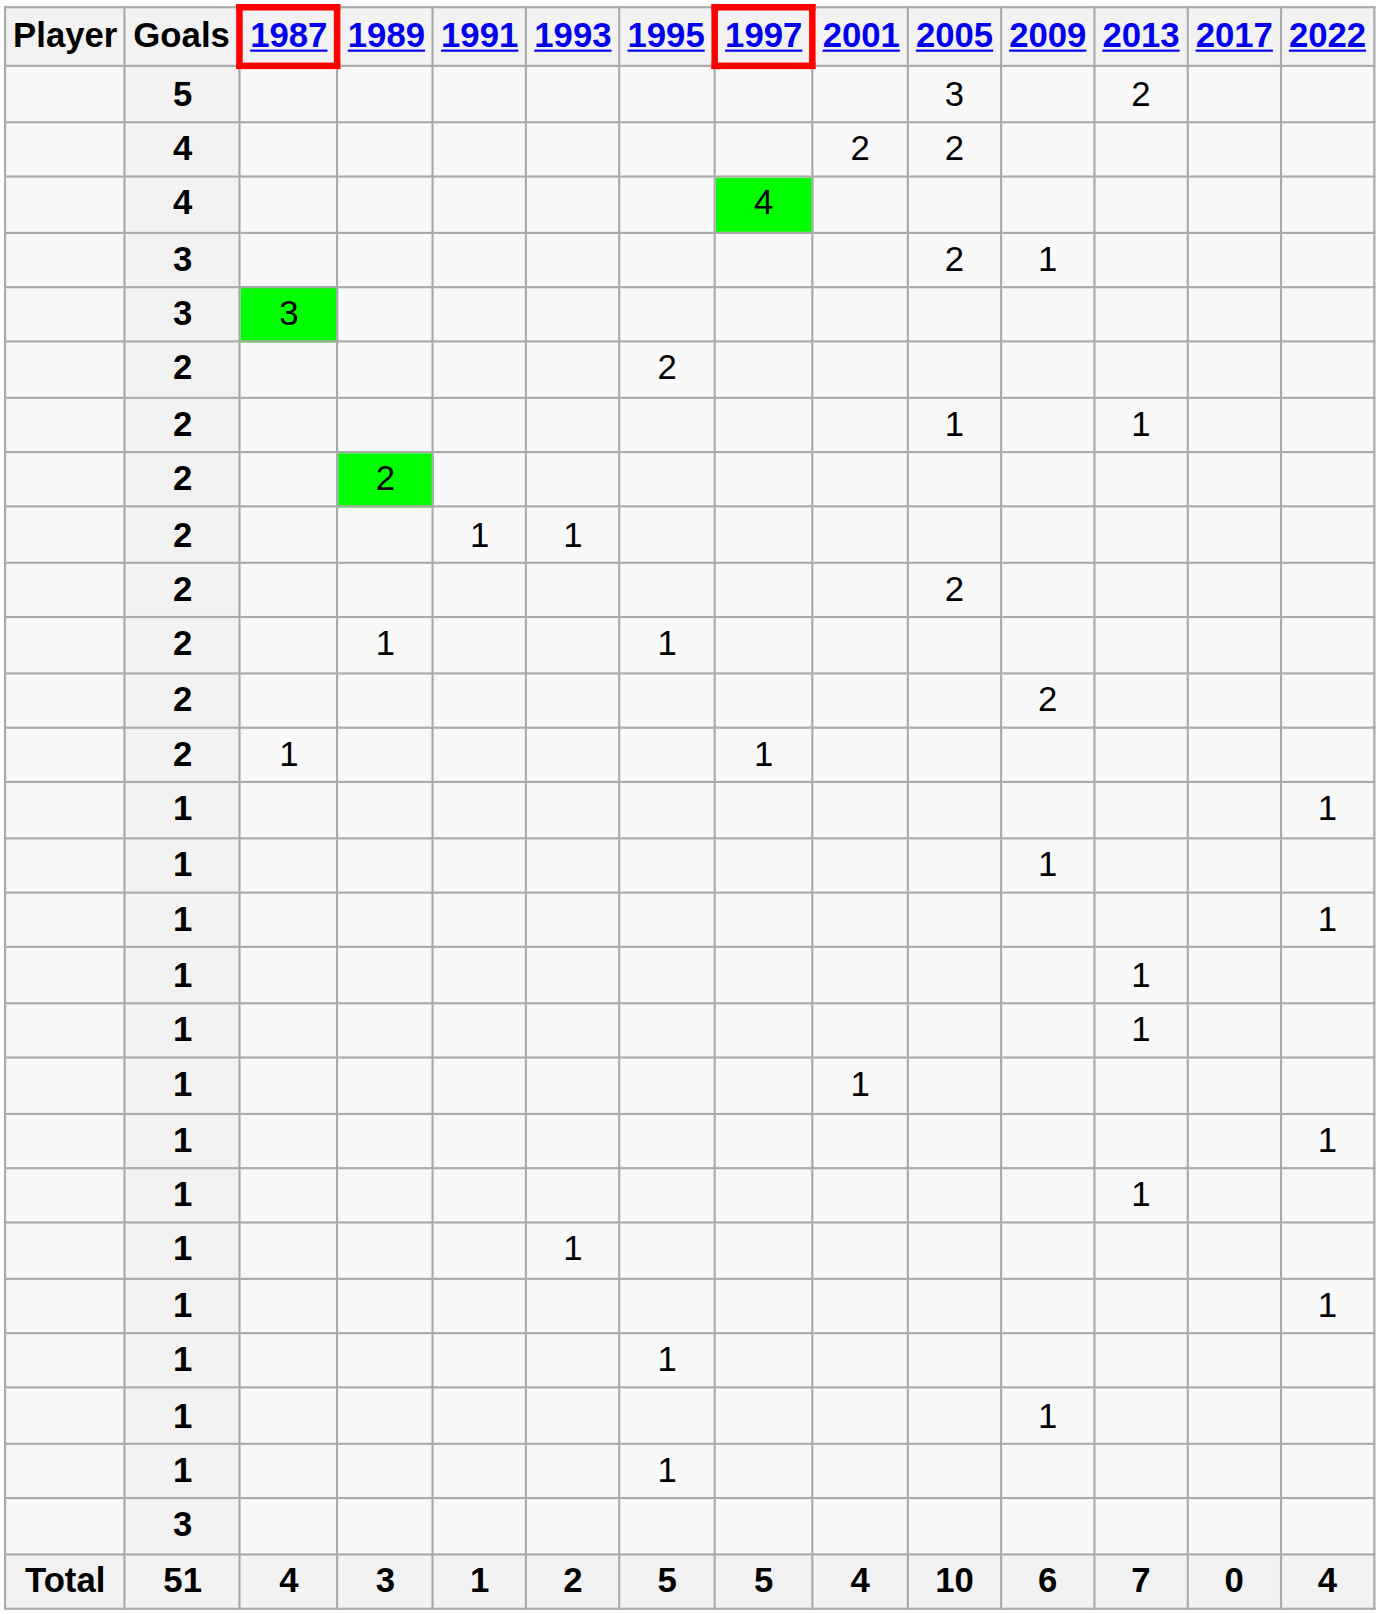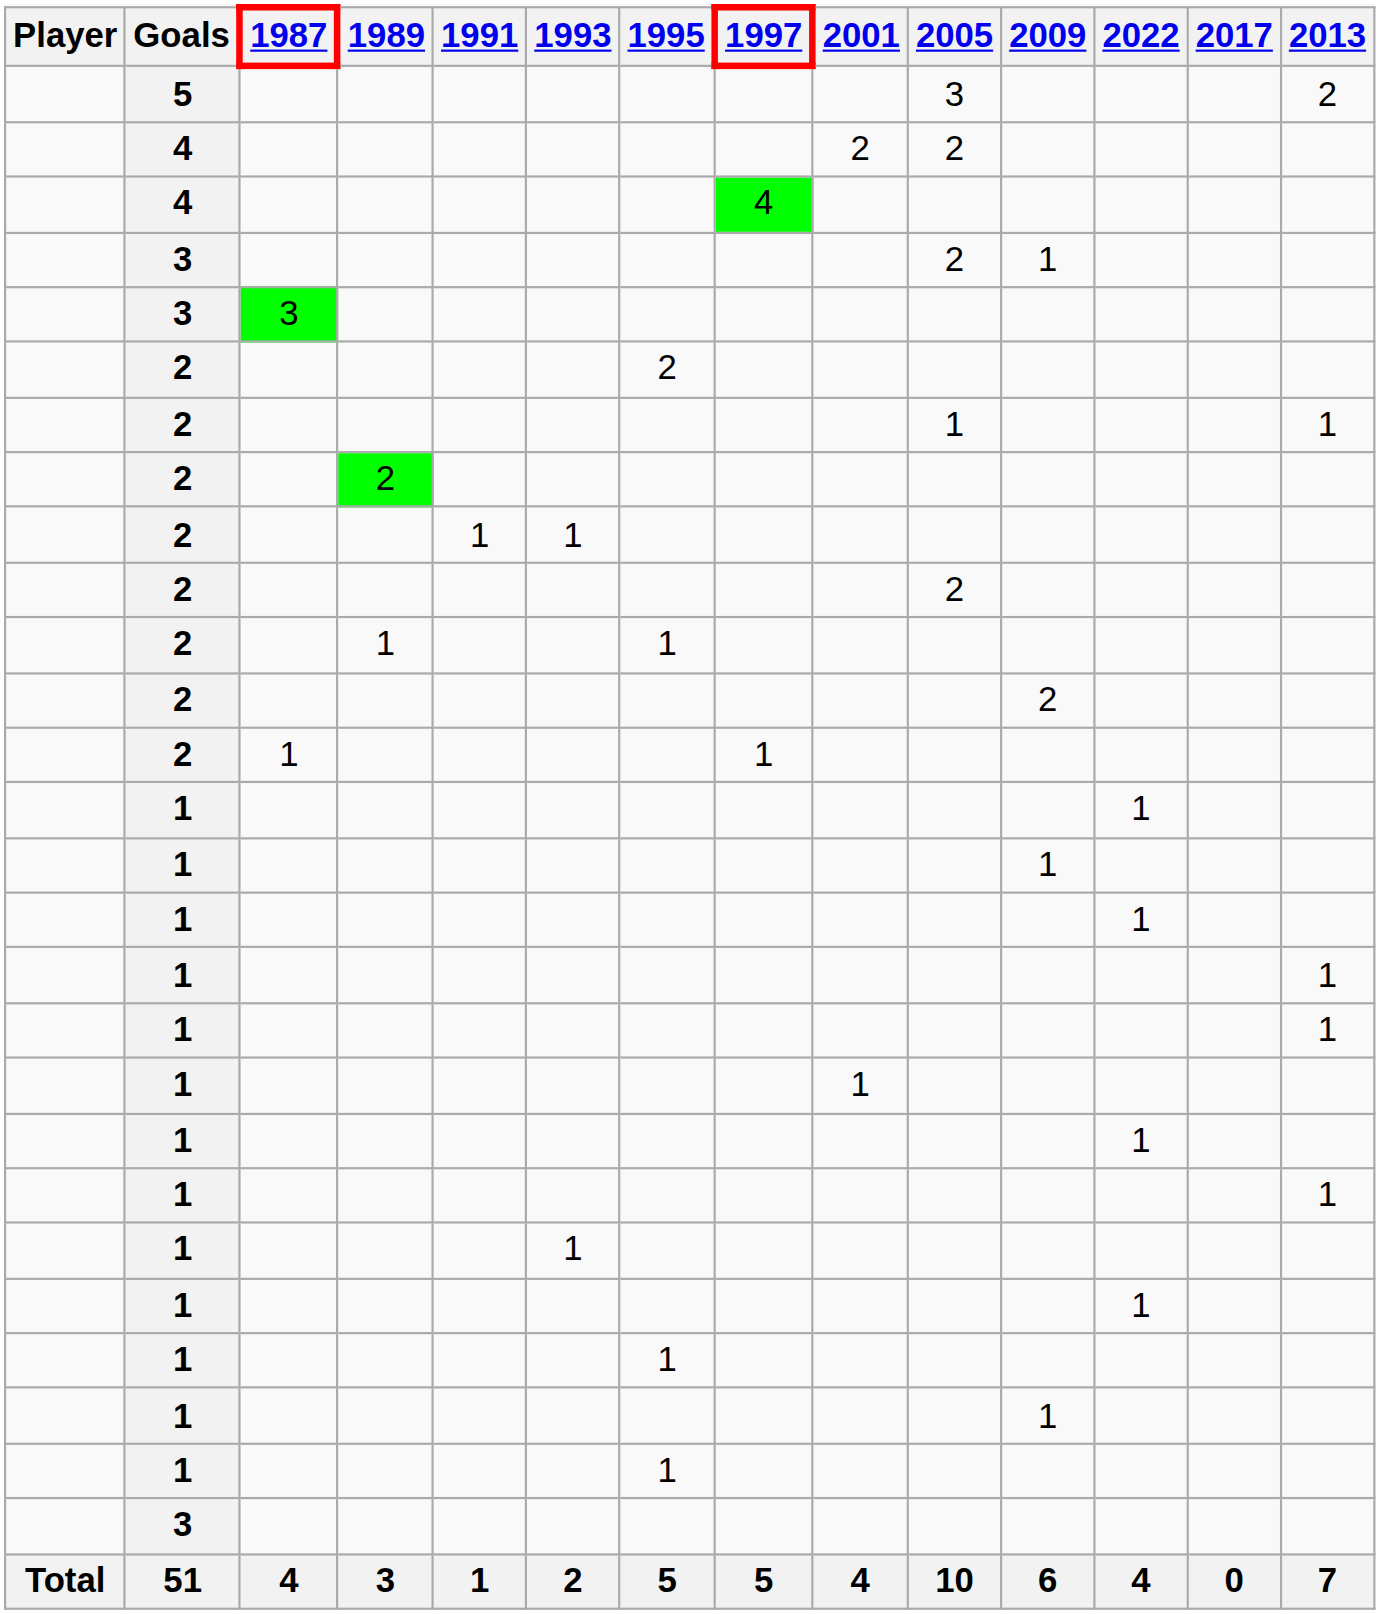columns swapped: (1141, 36) <-> (1327, 36)
